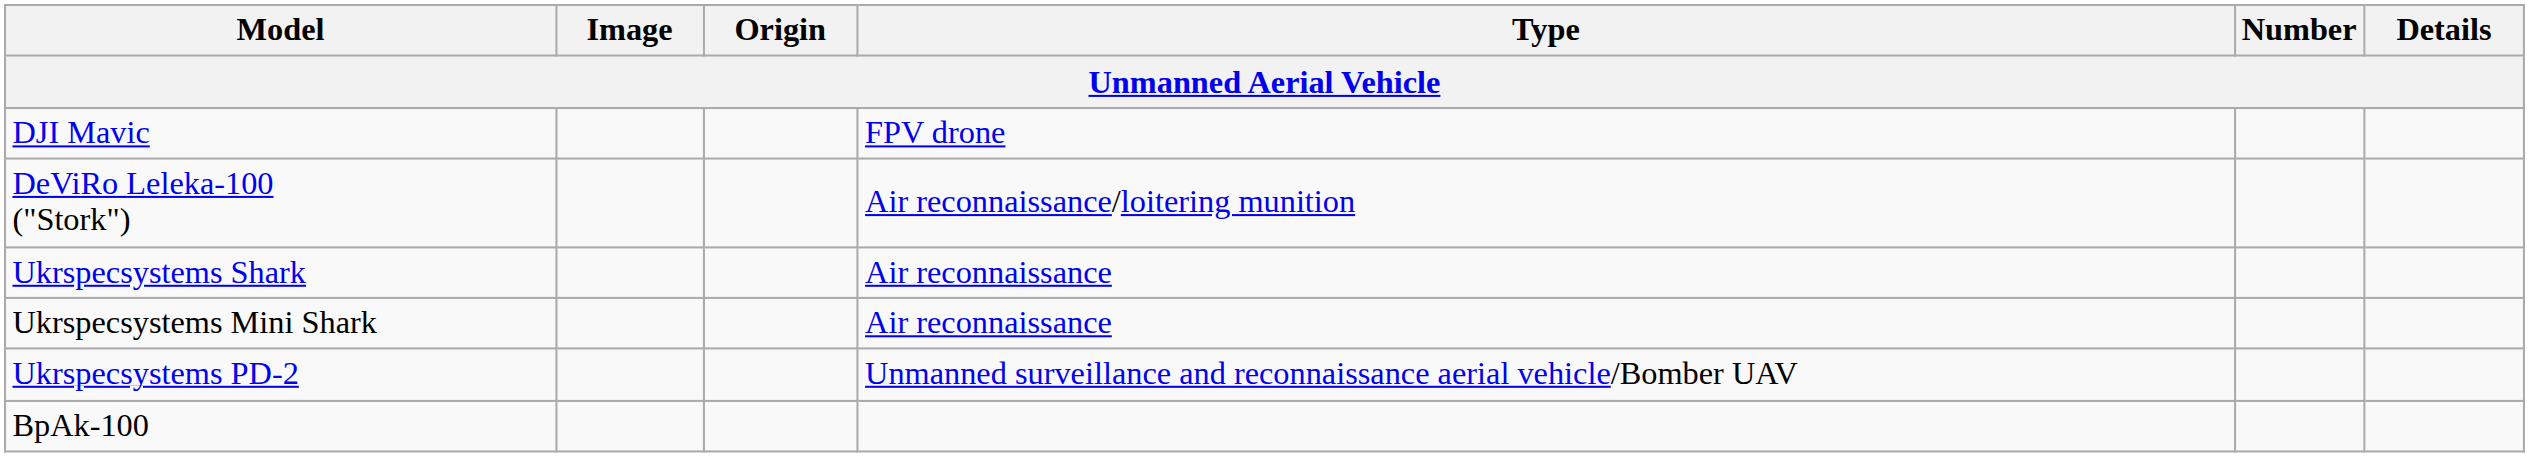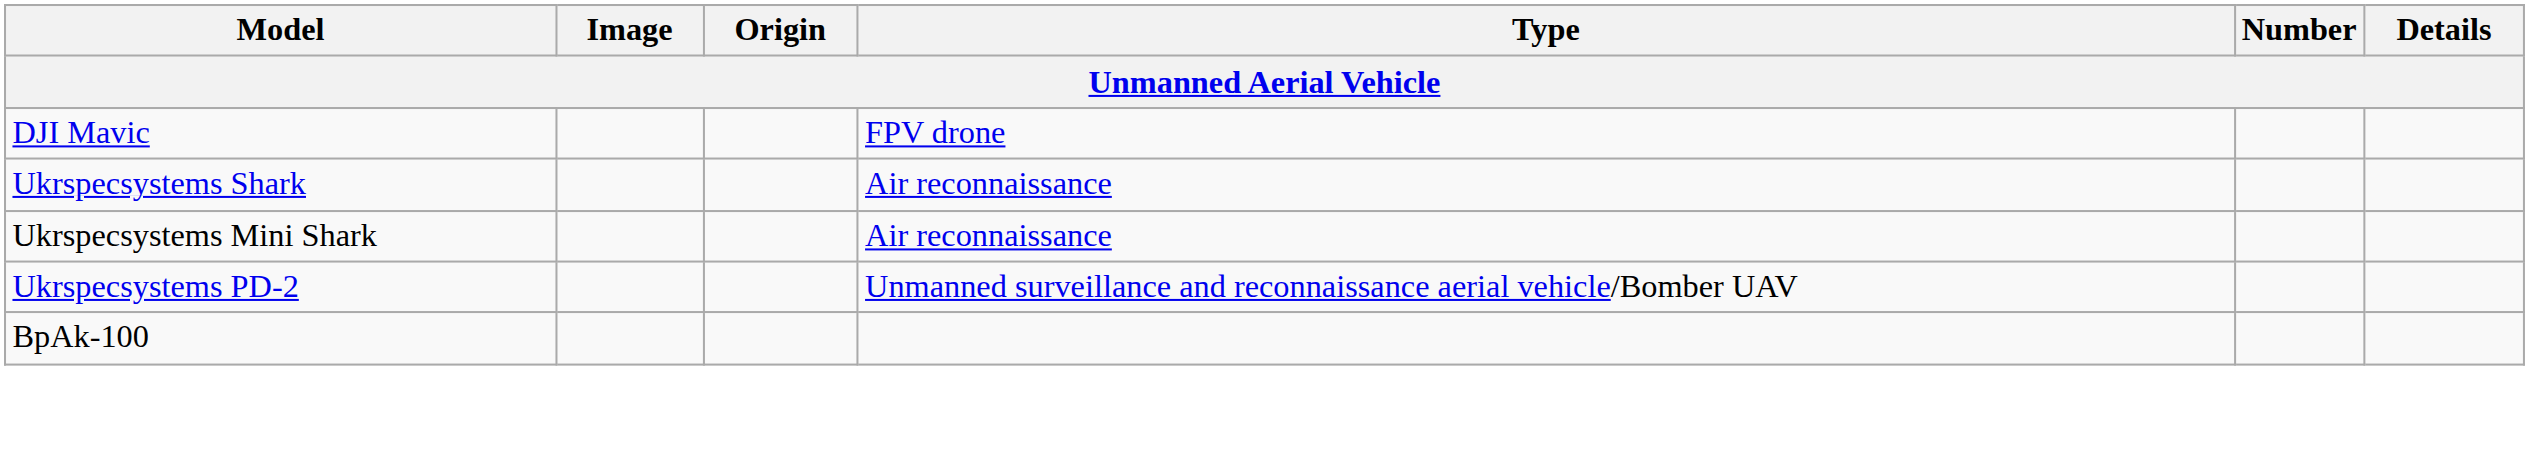- row: (143, 202)
